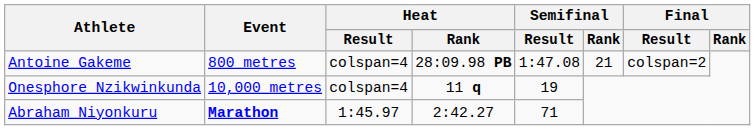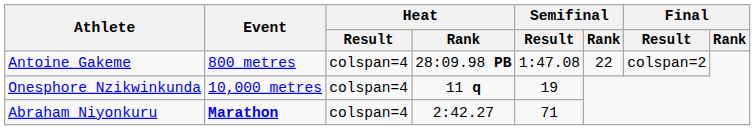(604, 63) 21 -> (604, 63) 22
(369, 112) 1:45.97 -> (369, 112) colspan=4
